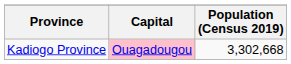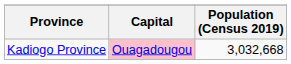(255, 49) 3,302,668 -> (255, 49) 3,032,668
